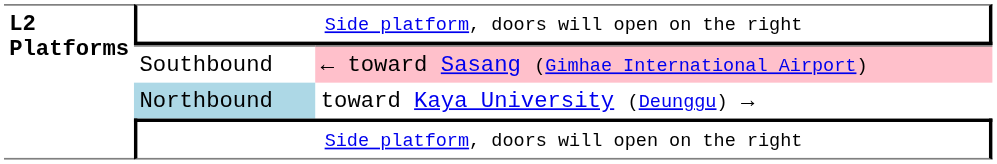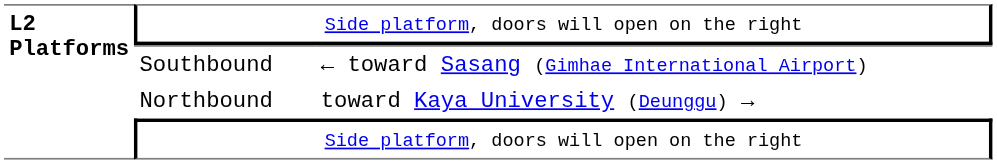(594, 65) pink background -> (594, 65) no background
(206, 101) lightblue background -> (206, 101) no background
